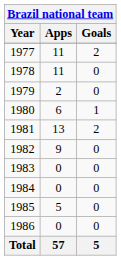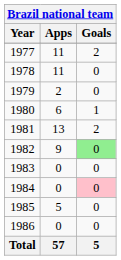(96, 149) no background -> (96, 149) lightgreen background
(96, 187) no background -> (96, 187) pink background
